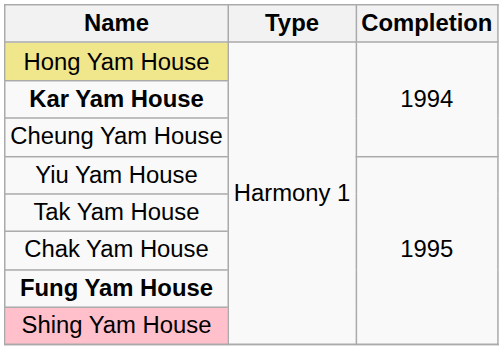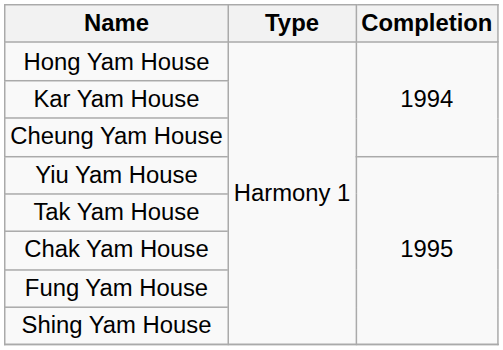(116, 61) khaki background -> (116, 61) no background
(116, 99) bold -> (116, 99) normal
(116, 288) bold -> (116, 288) normal
(116, 325) pink background -> (116, 325) no background
